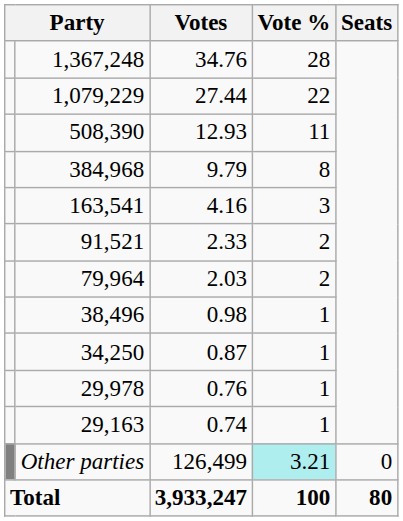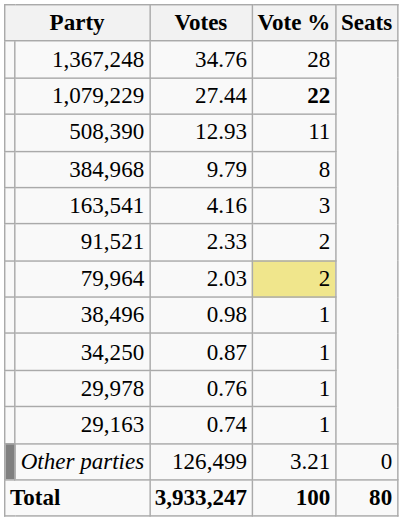(319, 95) normal -> (319, 95) bold
(325, 278) no background -> (325, 278) khaki background
(310, 461) paleturquoise background -> (310, 461) no background
